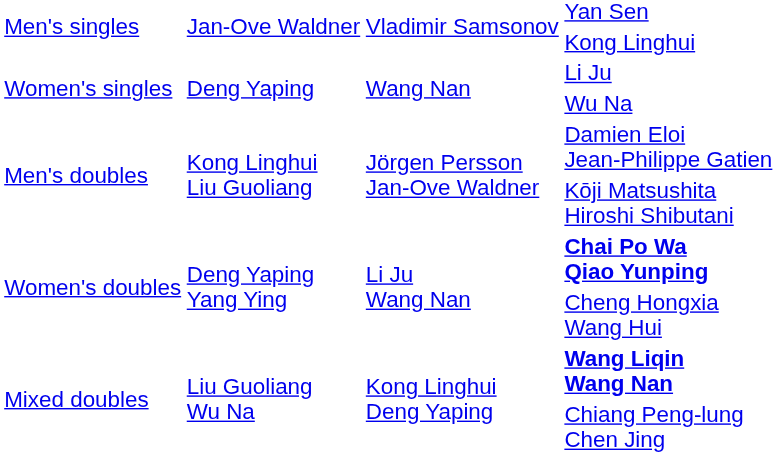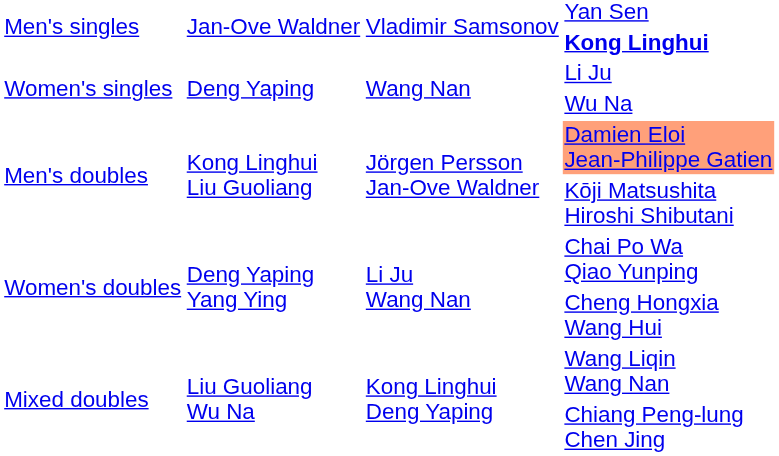(630, 42) normal -> (637, 42) bold
(668, 147) no background -> (668, 147) lightsalmon background
(636, 259) bold -> (631, 259) normal
(624, 371) bold -> (620, 371) normal
